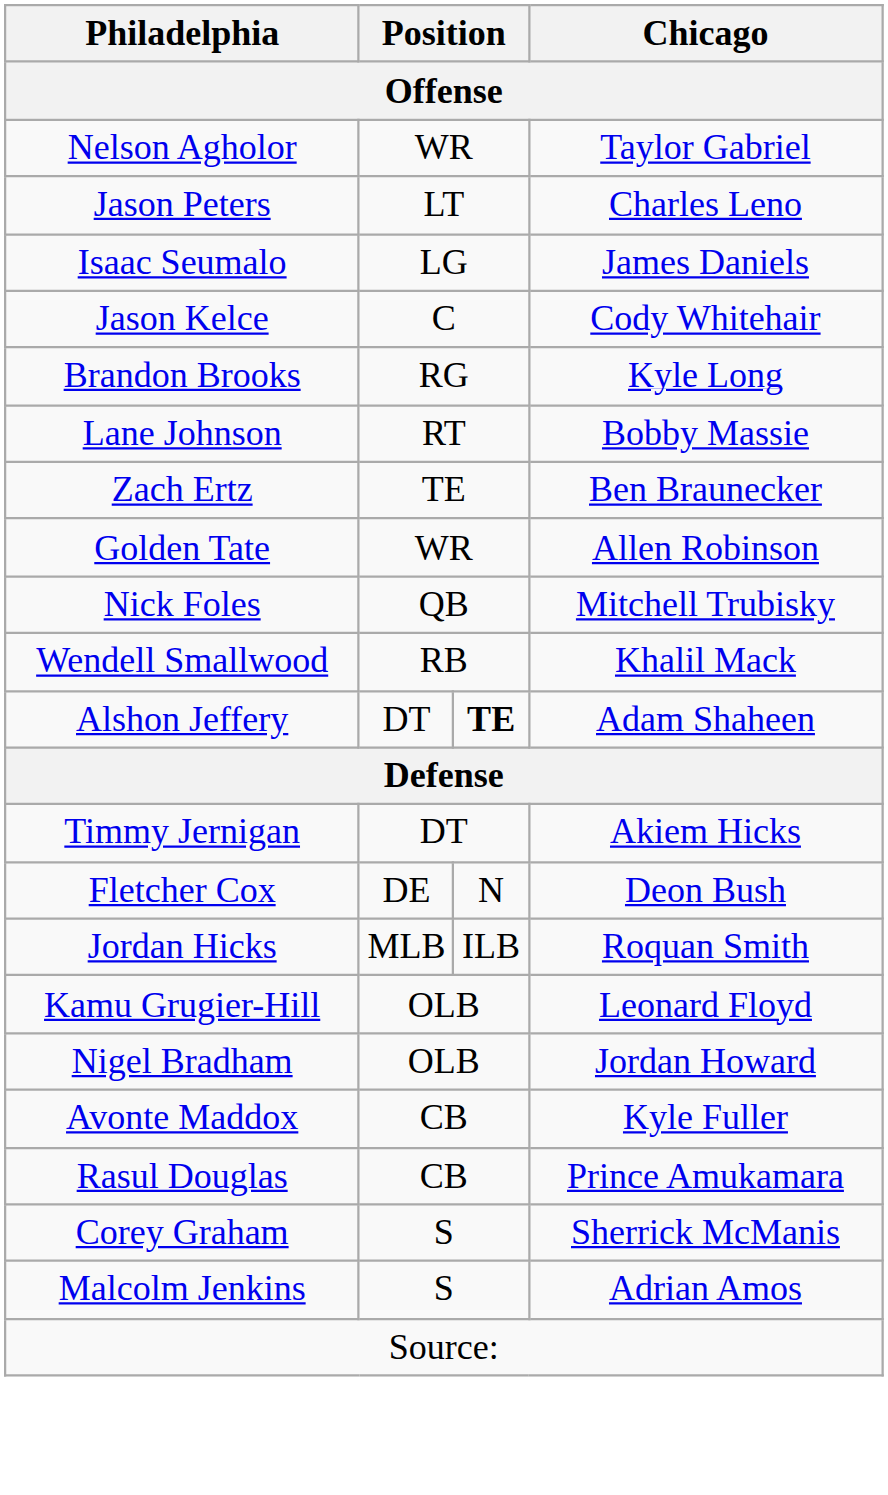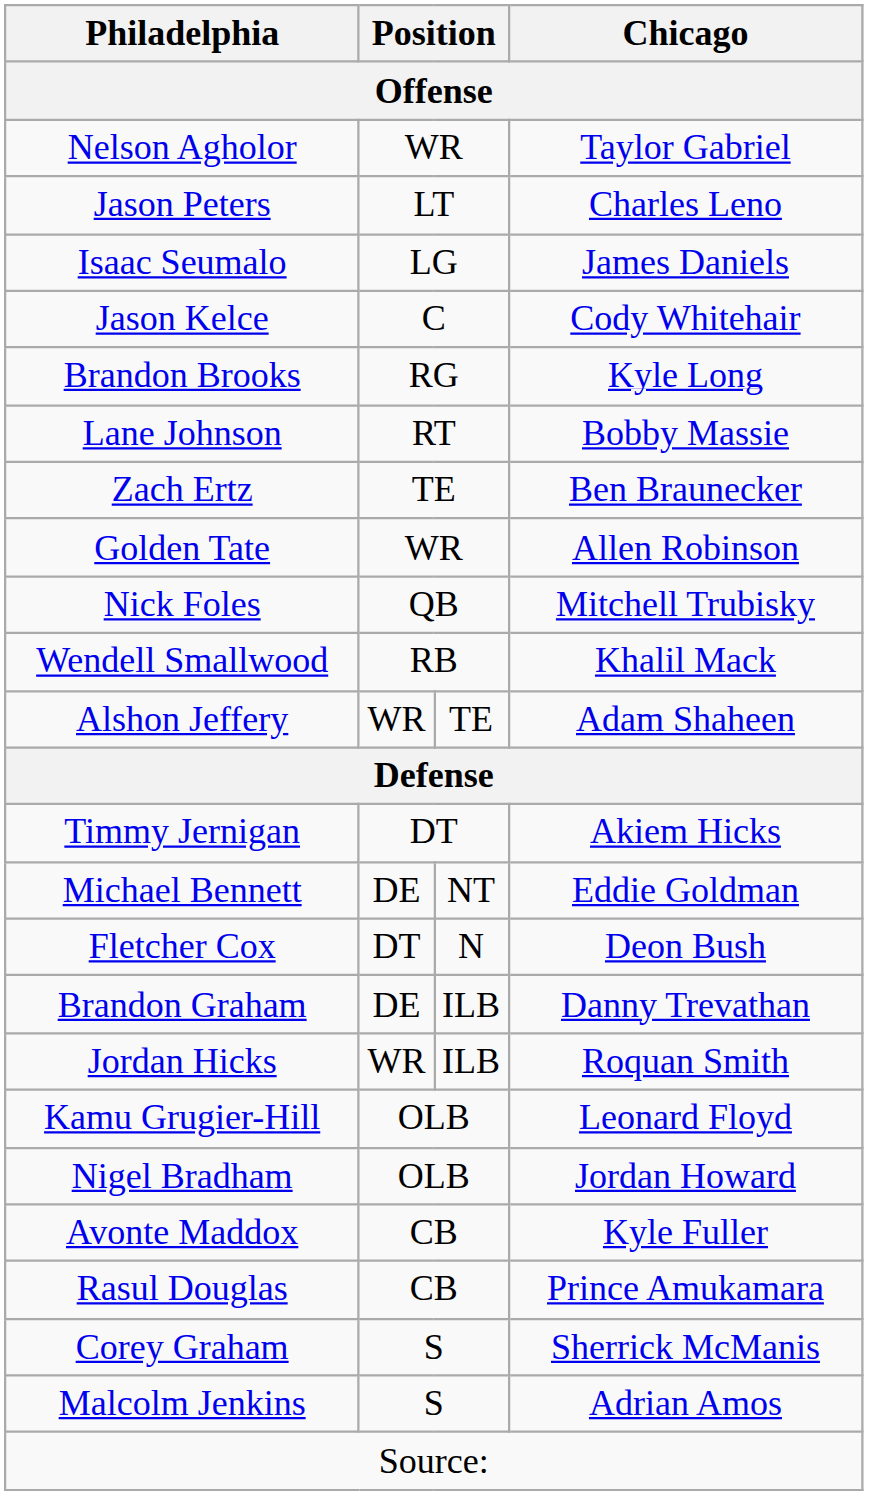(407, 718) DT -> (397, 718) WR
(491, 718) bold -> (471, 718) normal
+ row: (182, 889)
(407, 889) DE -> (397, 946) DT
+ row: (182, 1003)
(407, 946) MLB -> (397, 1060) WR
